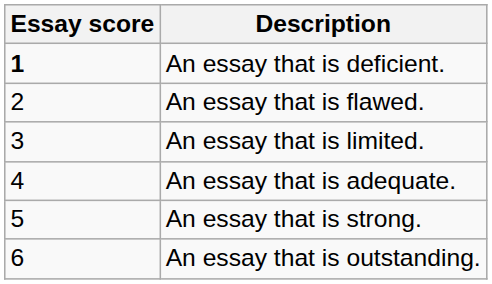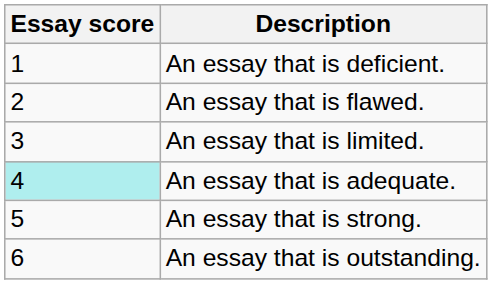(17, 63) bold -> (17, 63) normal
(17, 180) no background -> (17, 180) paleturquoise background
